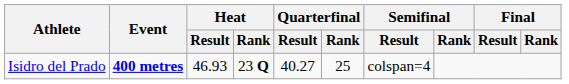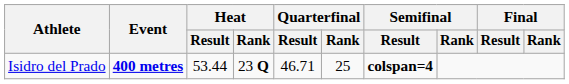(210, 66) 46.93 -> (210, 66) 53.44
(298, 66) 40.27 -> (298, 66) 46.71
(399, 66) normal -> (400, 66) bold
